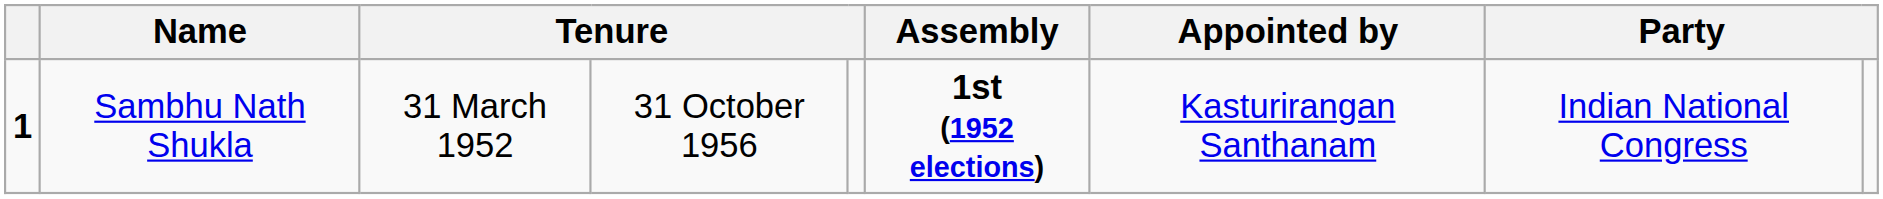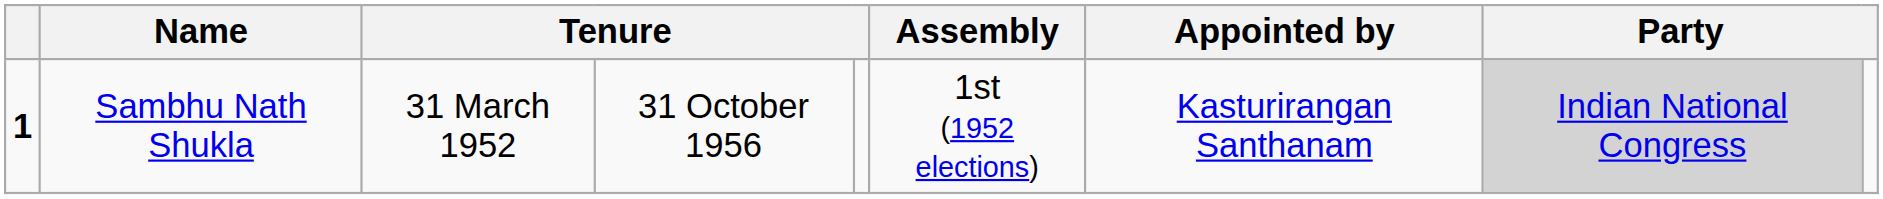(977, 125) bold -> (977, 125) normal
(1674, 125) no background -> (1672, 125) lightgrey background
